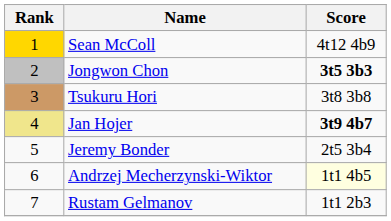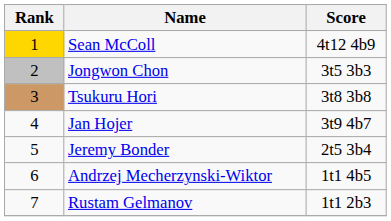(346, 70) bold -> (346, 70) normal
(34, 123) khaki background -> (34, 123) no background
(346, 123) bold -> (346, 123) normal
(346, 176) lightyellow background -> (346, 176) no background
